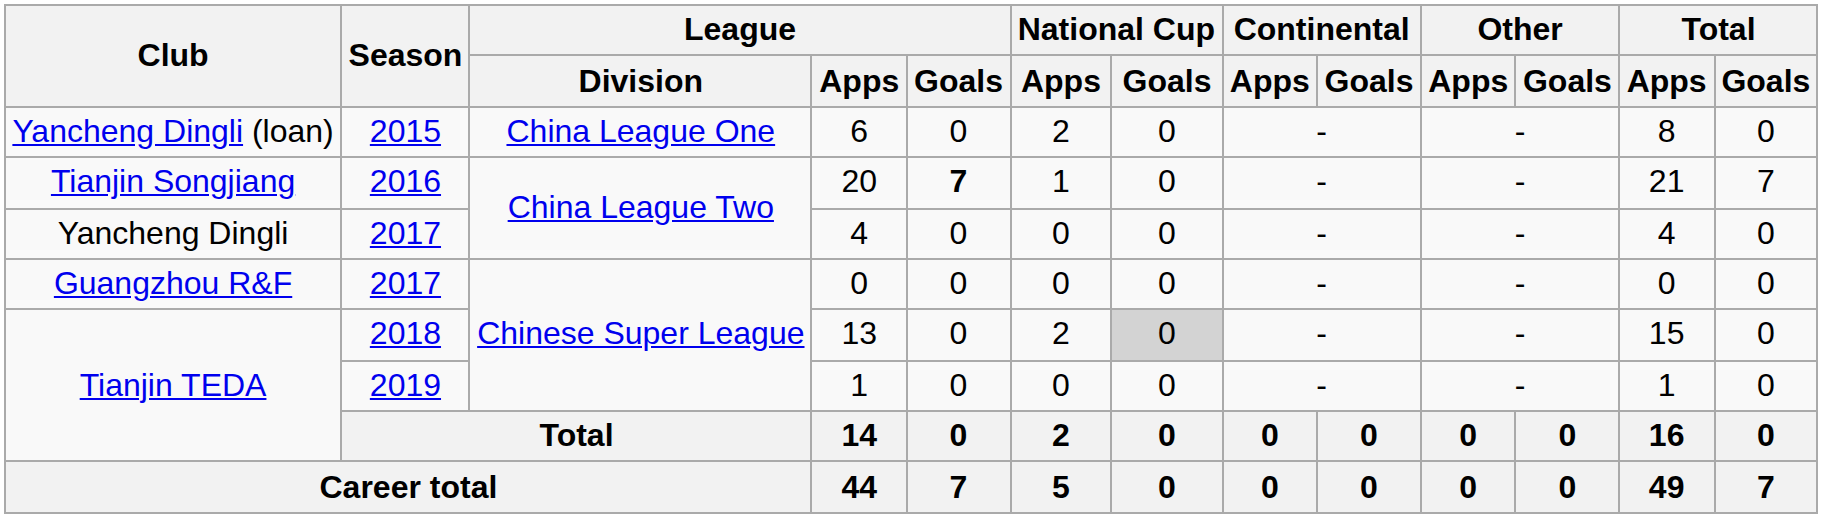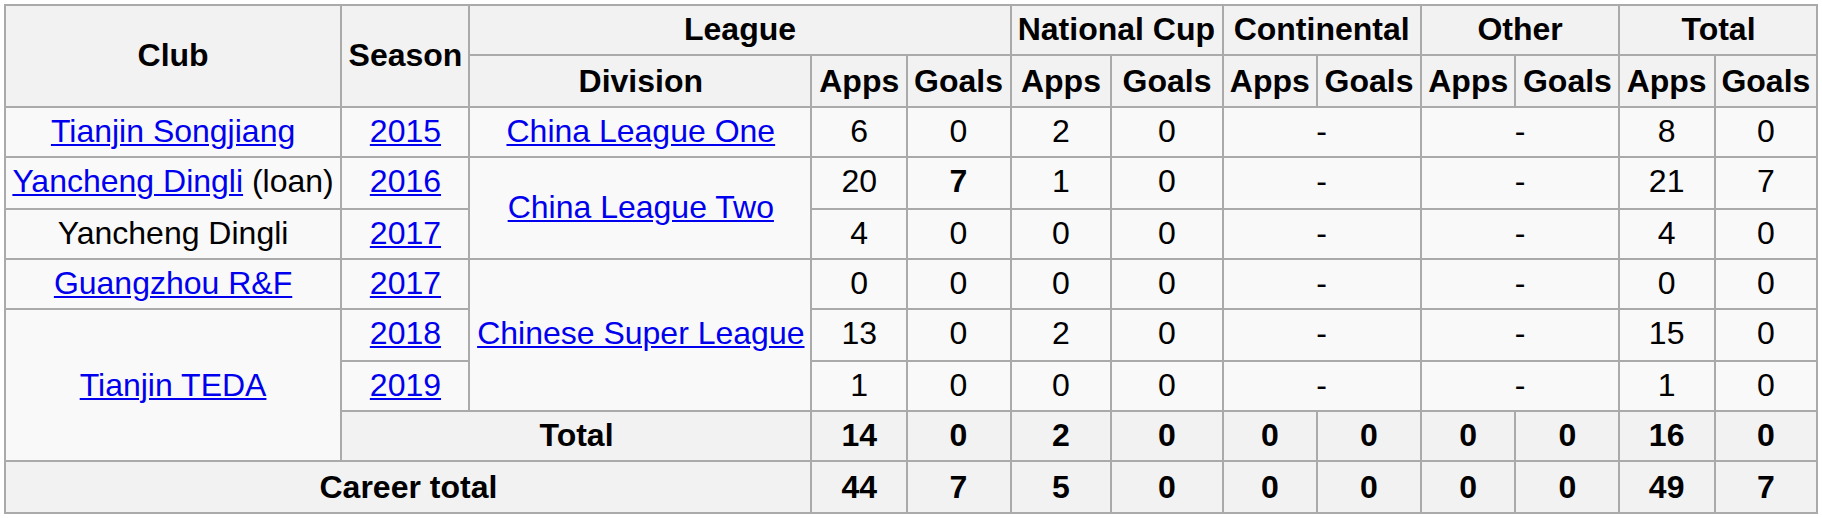(173, 131) Yancheng Dingli (loan) -> (173, 131) Tianjin Songjiang
(173, 182) Tianjin Songjiang -> (173, 182) Yancheng Dingli (loan)
(1167, 334) lightgrey background -> (1167, 334) no background
